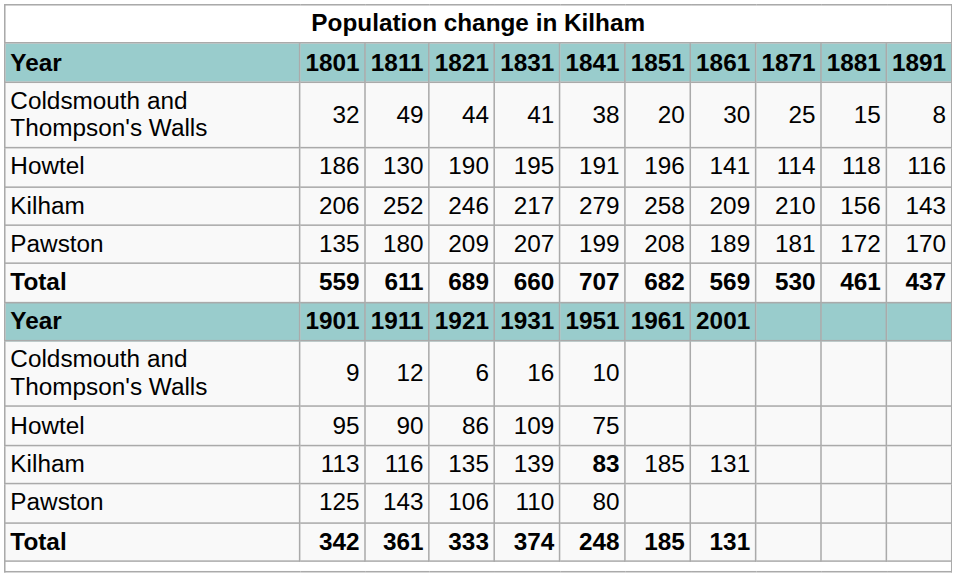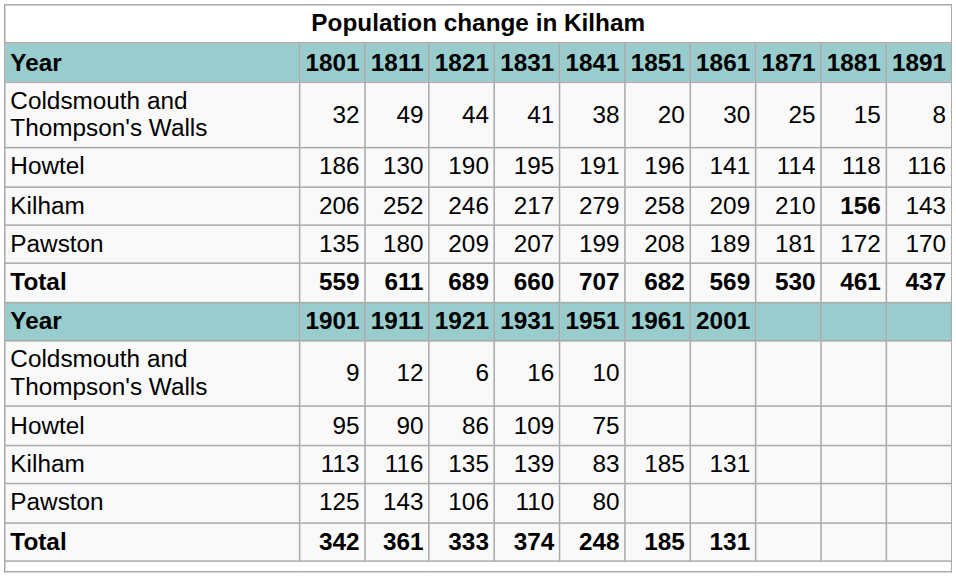(861, 205) normal -> (861, 205) bold
(606, 464) bold -> (606, 464) normal
